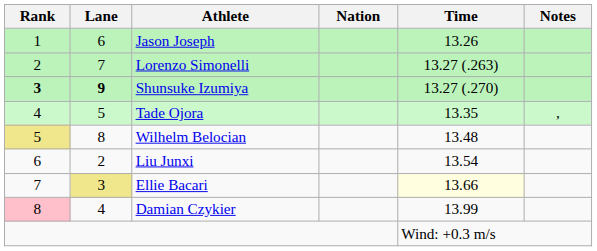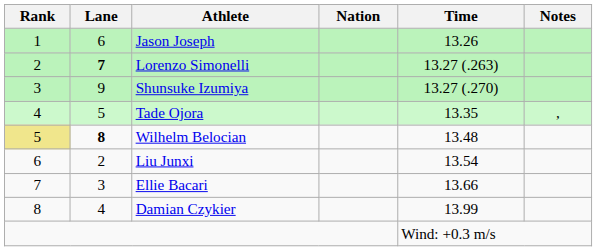(101, 64) normal -> (101, 64) bold
(37, 88) bold -> (37, 88) normal
(101, 88) bold -> (101, 88) normal
(101, 137) normal -> (101, 137) bold
(101, 185) khaki background -> (101, 185) no background
(461, 185) lightyellow background -> (461, 185) no background
(37, 209) pink background -> (37, 209) no background
